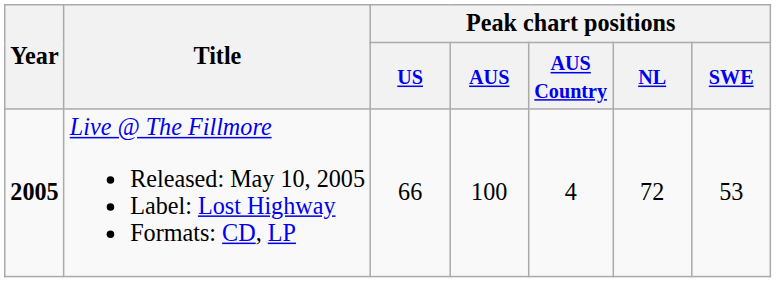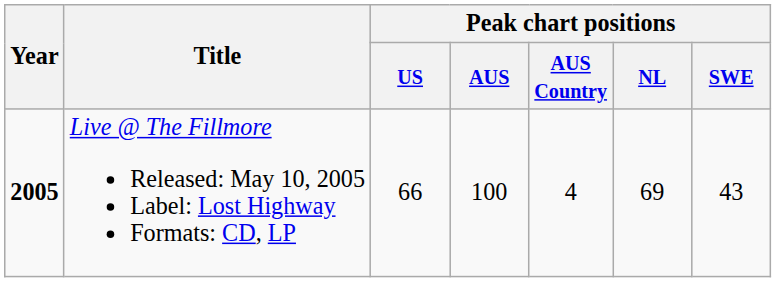(652, 192) 72 -> (652, 192) 69
(731, 192) 53 -> (731, 192) 43
